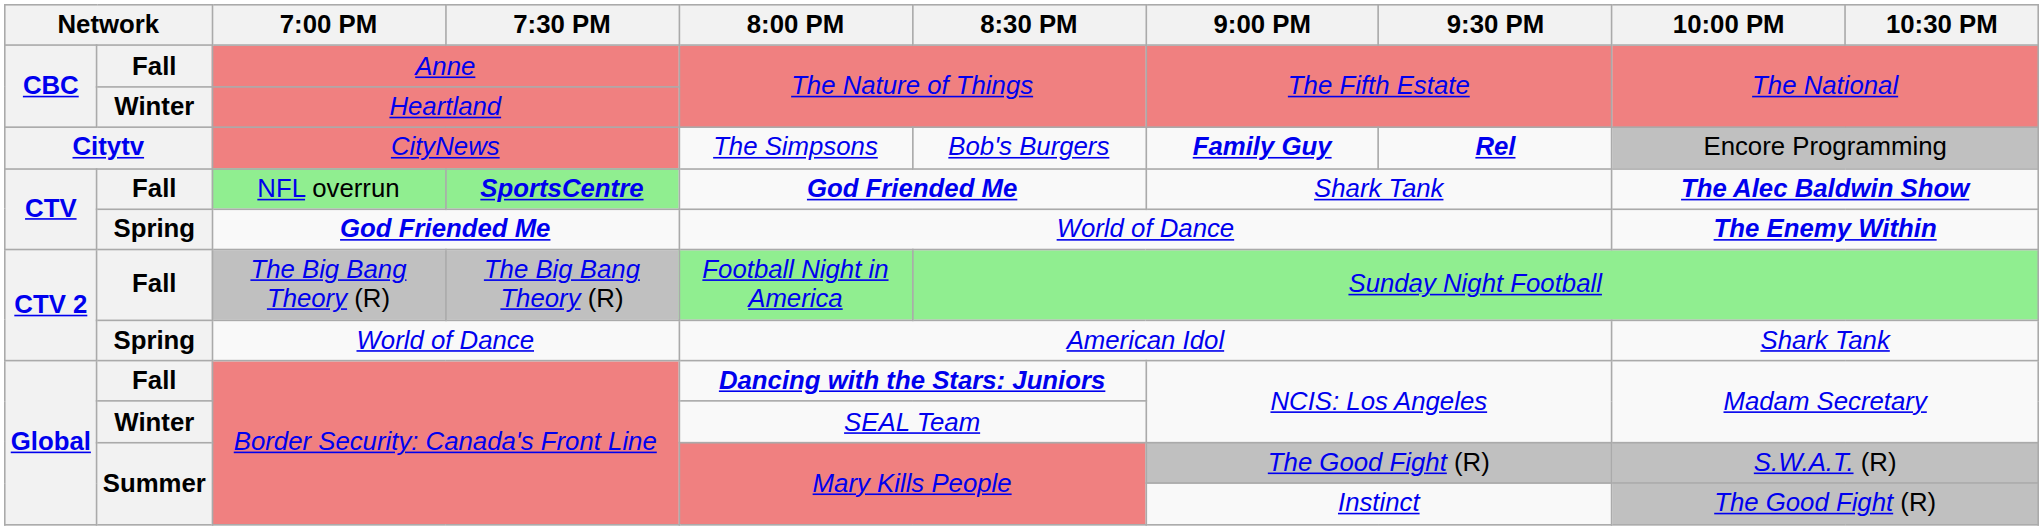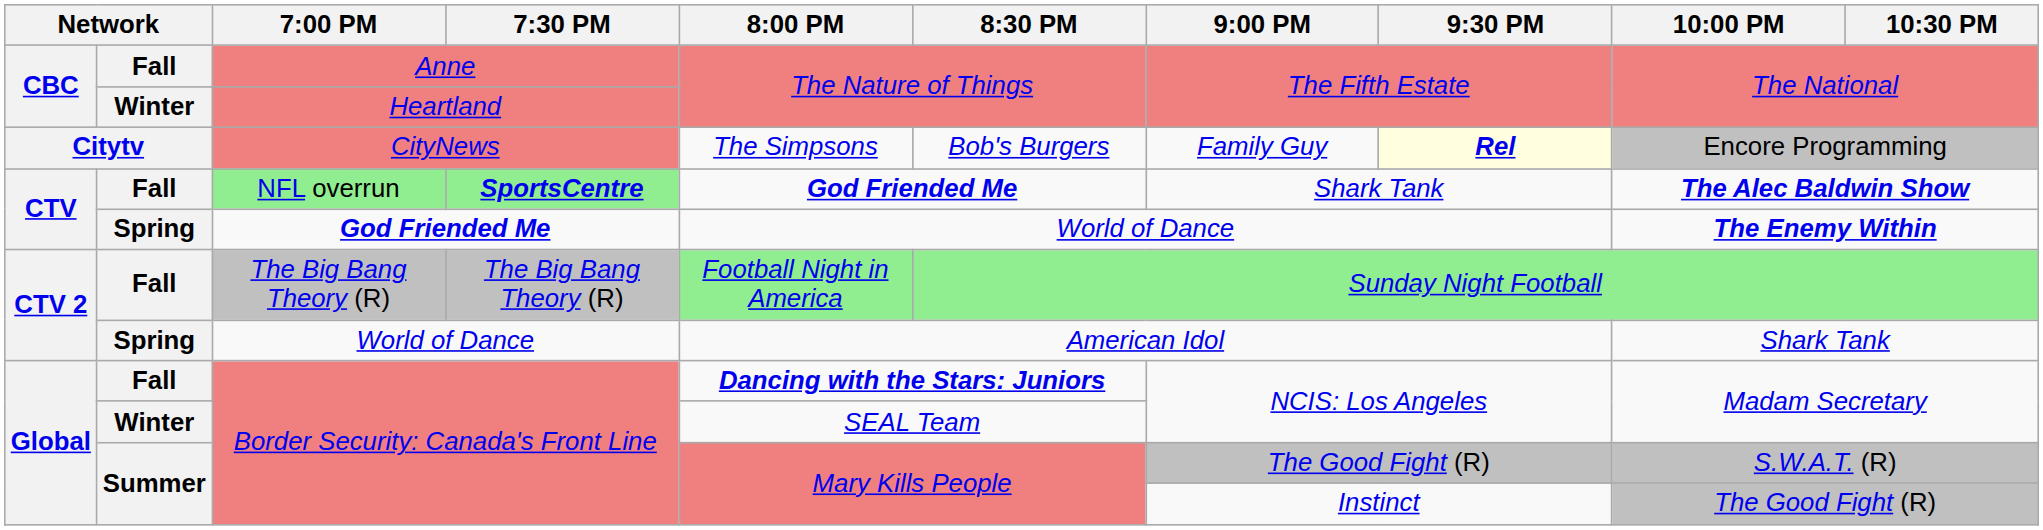(1262, 147) bold -> (1262, 147) normal
(1495, 147) no background -> (1495, 147) lightyellow background
